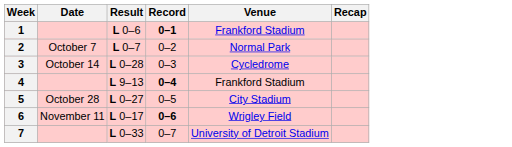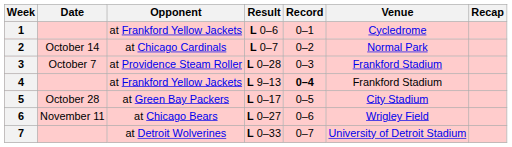+ column: (176, 13)
(167, 30) bold -> (305, 30) normal
(260, 30) Frankford Stadium -> (397, 30) Cycledrome
(72, 47) October 7 -> (72, 47) October 14
(72, 64) October 14 -> (72, 64) October 7
(260, 64) Cycledrome -> (397, 64) Frankford Stadium
(127, 99) L 0–27 -> (264, 99) L 0–17
(127, 116) L 0–17 -> (264, 116) L 0–27
(167, 116) bold -> (305, 116) normal
